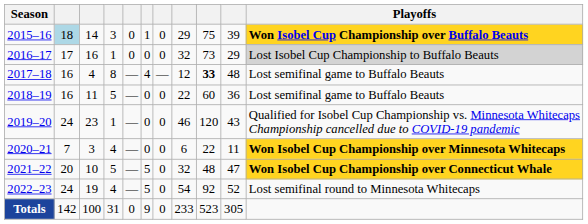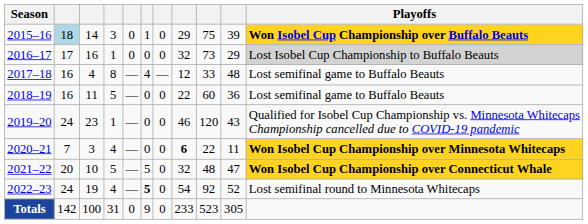(209, 74) bold -> (209, 74) normal
(184, 149) normal -> (184, 149) bold
(147, 189) normal -> (147, 189) bold
